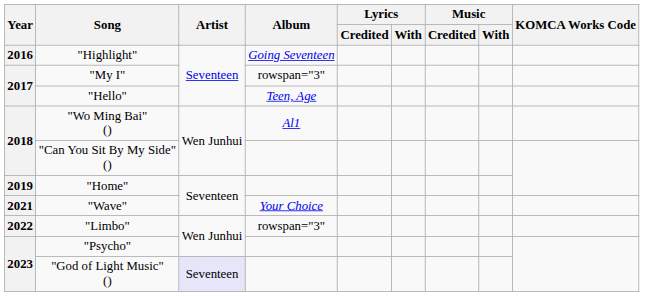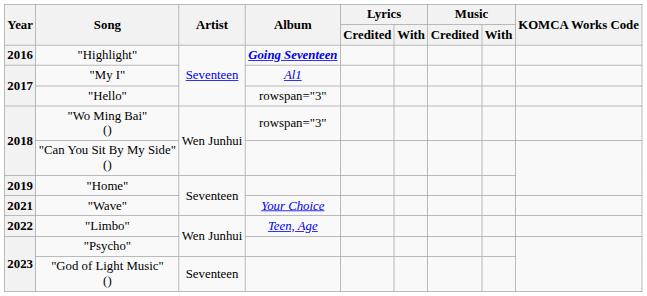(291, 55) normal -> (293, 55) bold
(291, 75) rowspan="3" -> (293, 75) Al1
(291, 95) Teen, Age -> (293, 95) rowspan="3"
(291, 123) Al1 -> (293, 123) rowspan="3"
(291, 226) rowspan="3" -> (293, 226) Teen, Age
(212, 273) lavender background -> (212, 273) no background
